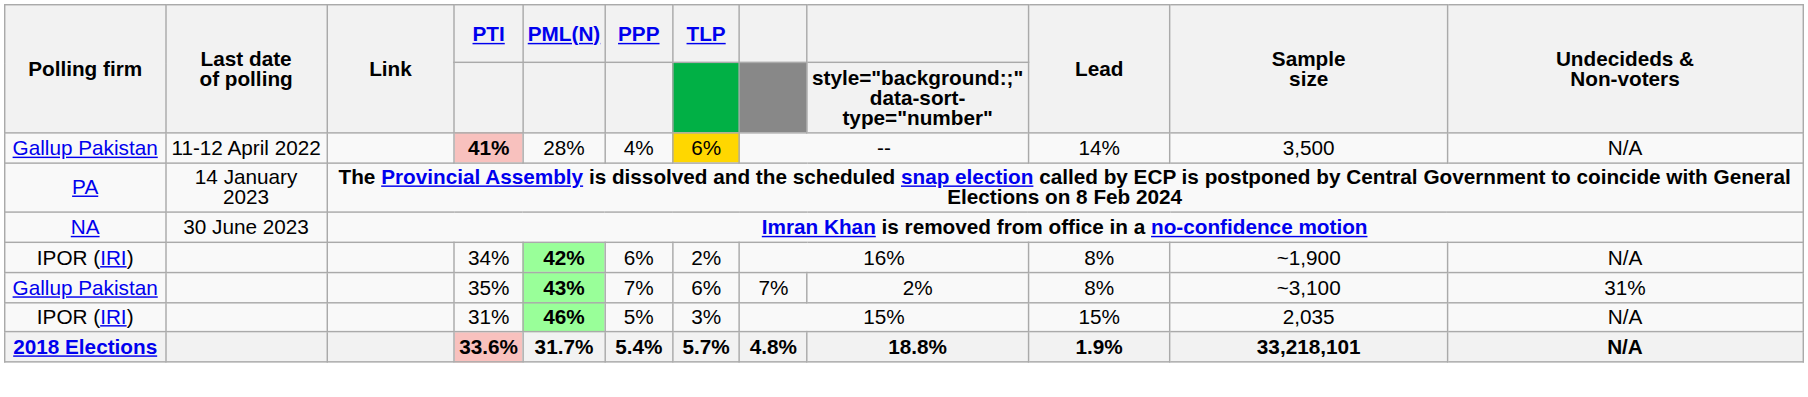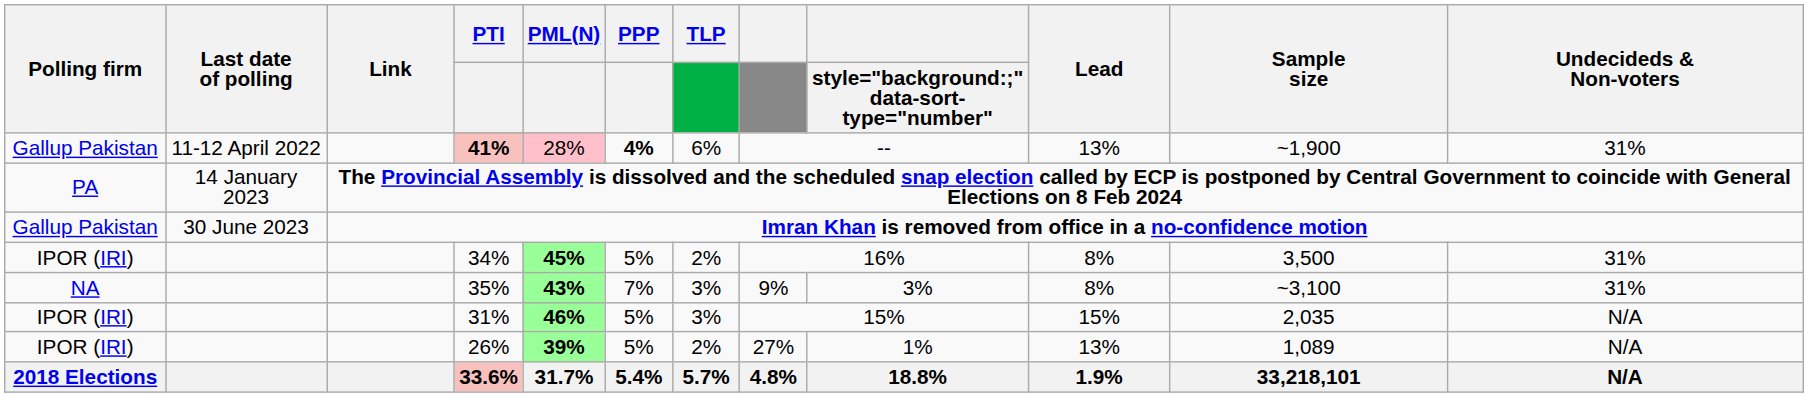(564, 148) no background -> (564, 148) pink background
(639, 148) normal -> (639, 148) bold
(706, 148) gold background -> (706, 148) no background
(1099, 148) 14% -> (1099, 148) 13%
(1309, 148) 3,500 -> (1309, 148) ~1,900
(1625, 148) N/A -> (1625, 148) 31%
(85, 228) NA -> (85, 228) Gallup Pakistan
(564, 258) 42% -> (564, 258) 45%
(639, 258) 6% -> (639, 258) 5%
(1309, 258) ~1,900 -> (1309, 258) 3,500
(1625, 258) N/A -> (1625, 258) 31%
(85, 288) Gallup Pakistan -> (85, 288) NA
(706, 288) 6% -> (706, 288) 3%
(773, 288) 7% -> (773, 288) 9%
(918, 288) 2% -> (918, 288) 3%
+ row: (489, 347)
